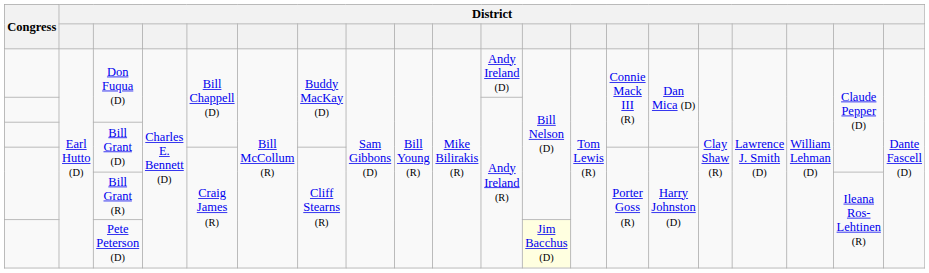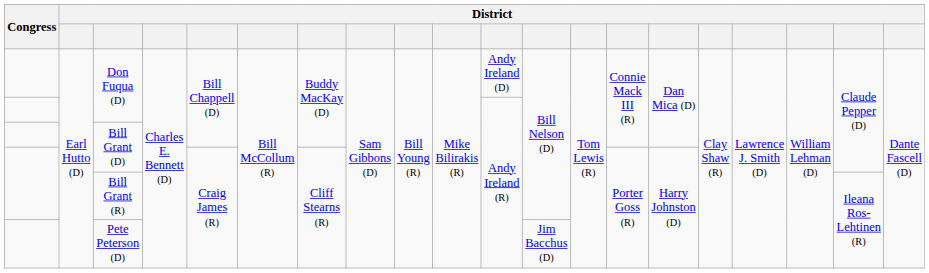(546, 243) lightyellow background -> (546, 243) no background
